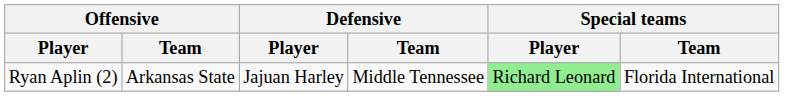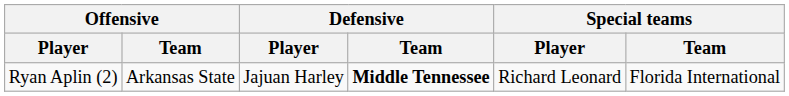(418, 76) normal -> (421, 76) bold
(554, 76) lightgreen background -> (560, 76) no background
